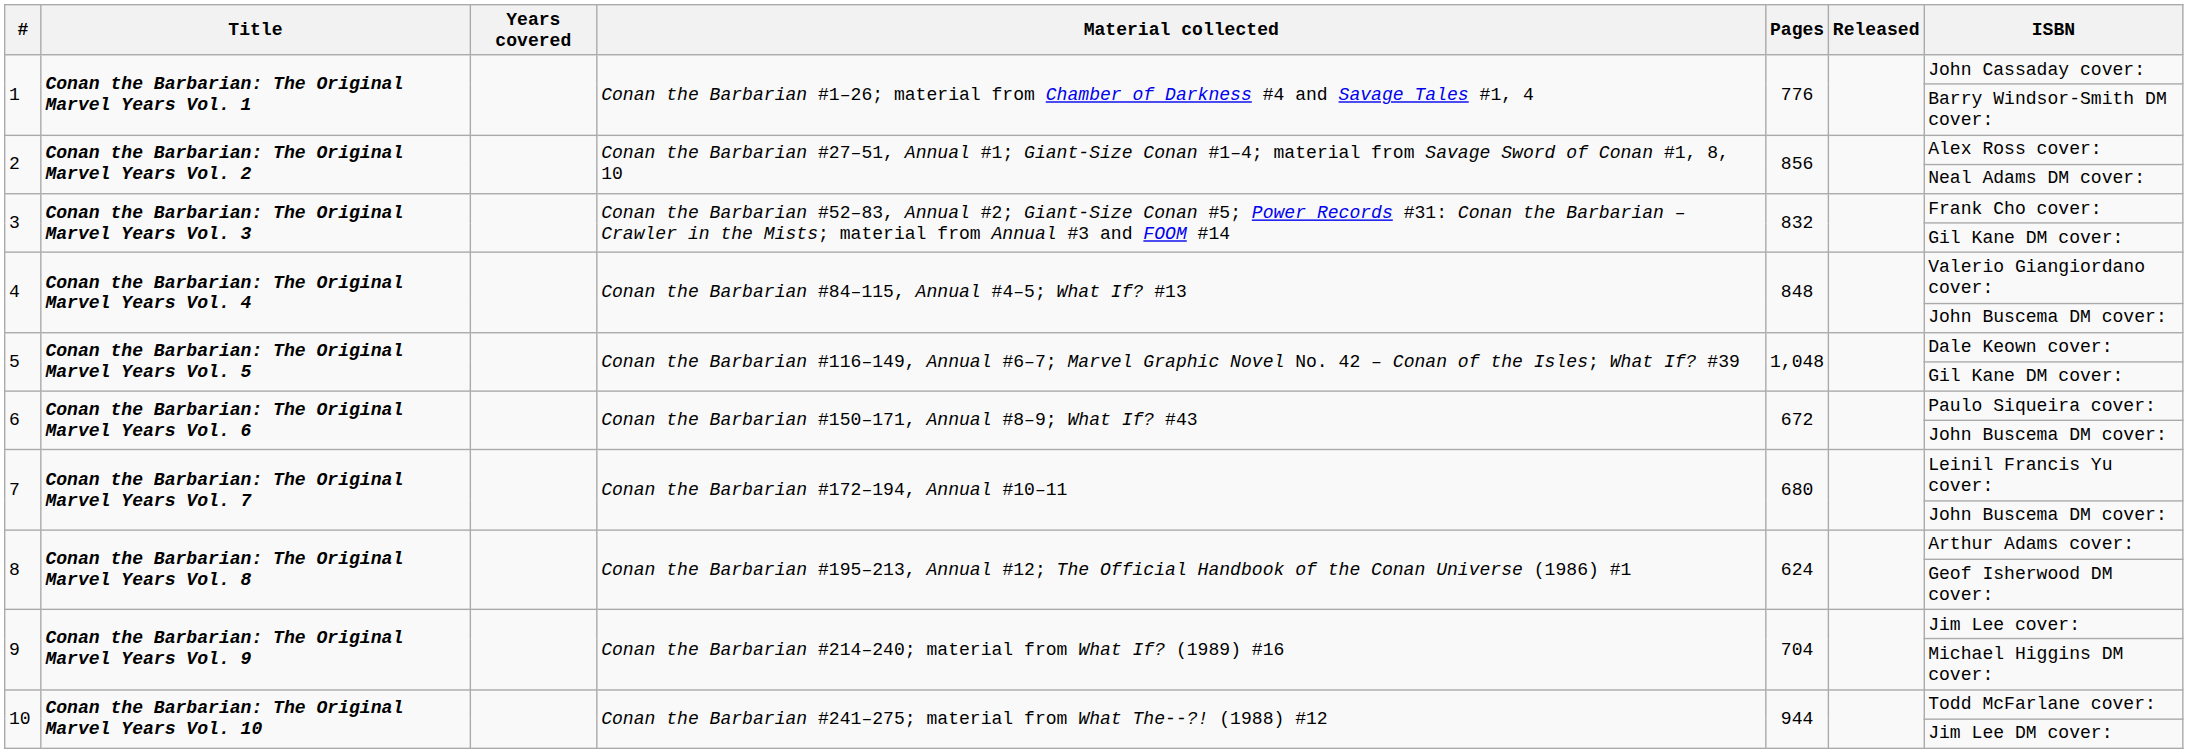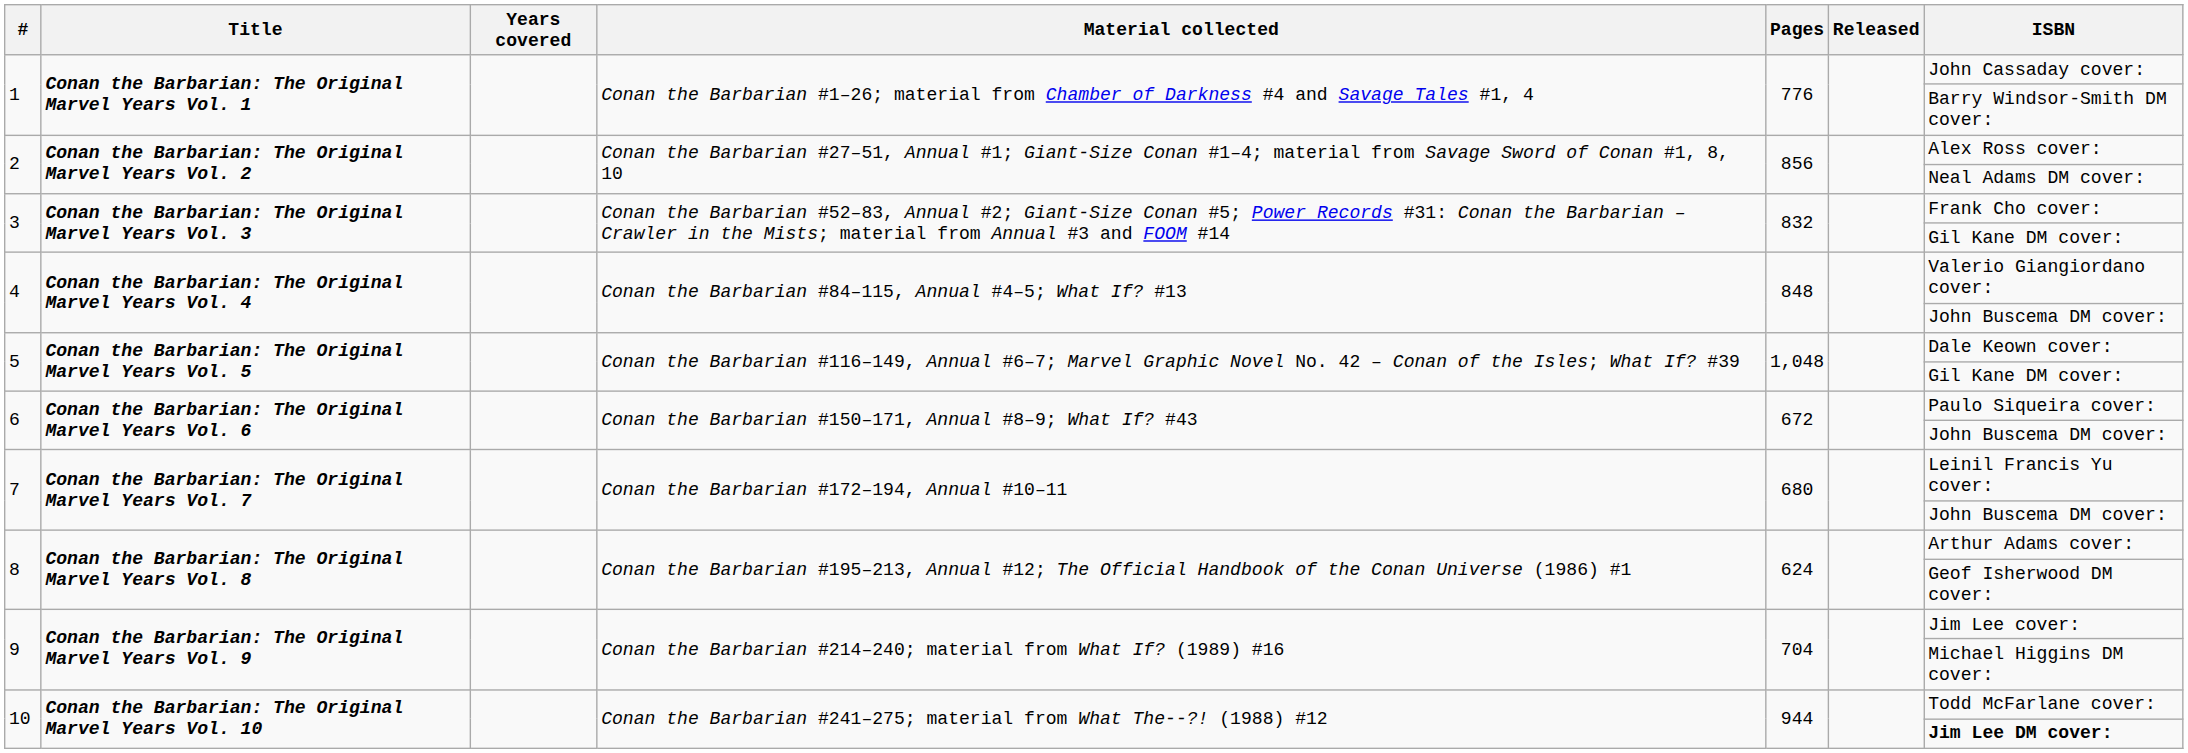(2020, 734) normal -> (2020, 734) bold
